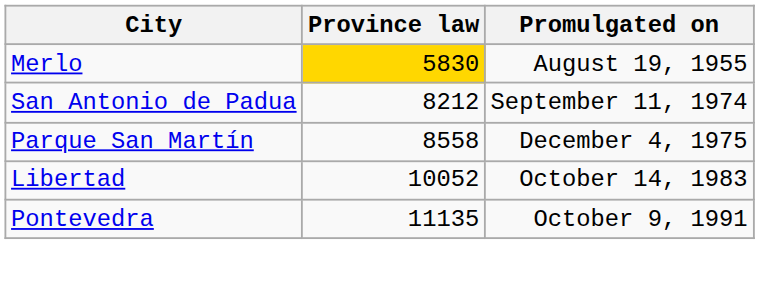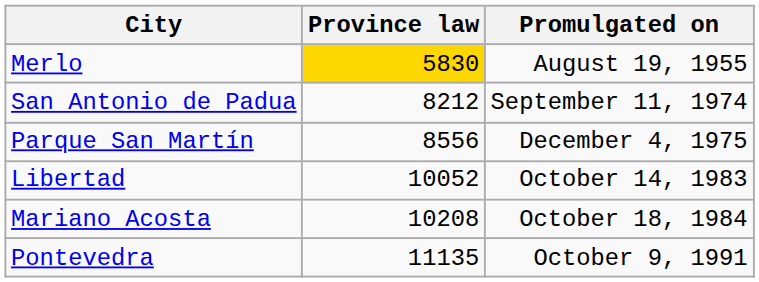(451, 141) 8558 -> (451, 141) 8556
+ row: (111, 219)
